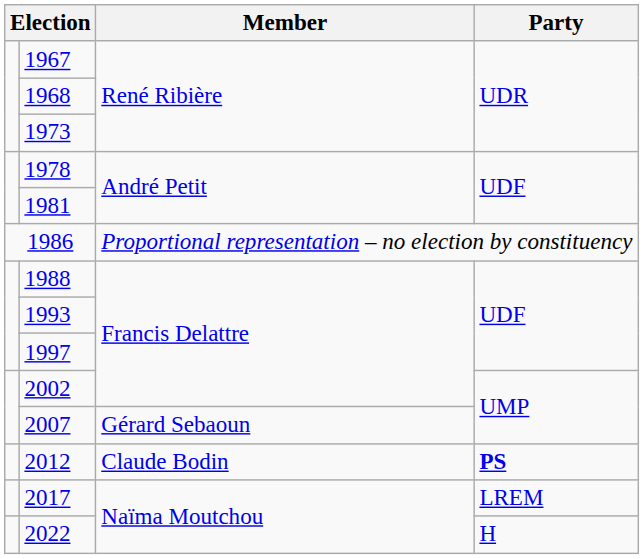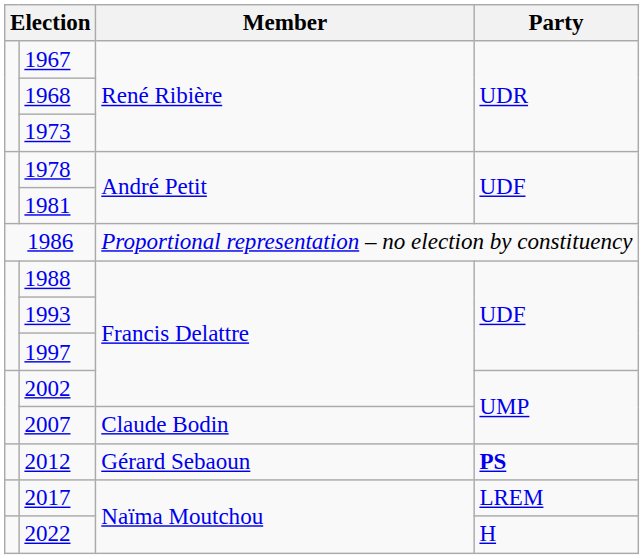(176, 424) Gérard Sebaoun -> (165, 424) Claude Bodin
(165, 461) Claude Bodin -> (176, 461) Gérard Sebaoun
